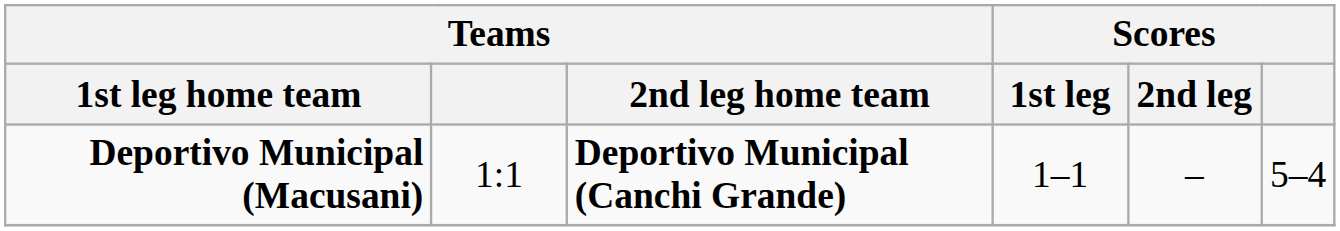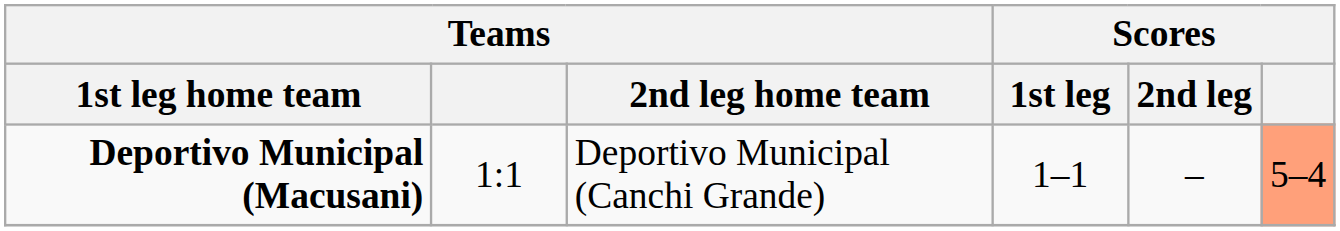(742, 174) bold -> (732, 174) normal
(1298, 174) no background -> (1298, 174) lightsalmon background
